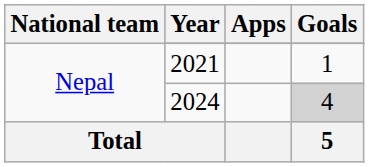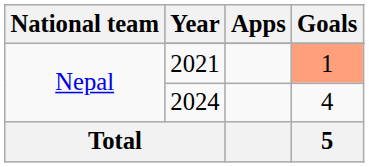(327, 63) no background -> (327, 63) lightsalmon background
(327, 102) lightgrey background -> (327, 102) no background
